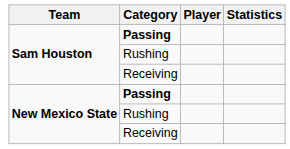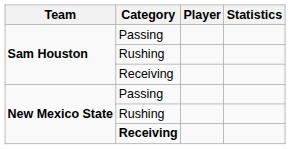(147, 34) bold -> (141, 34) normal
(147, 94) bold -> (141, 94) normal
(150, 133) normal -> (148, 133) bold
